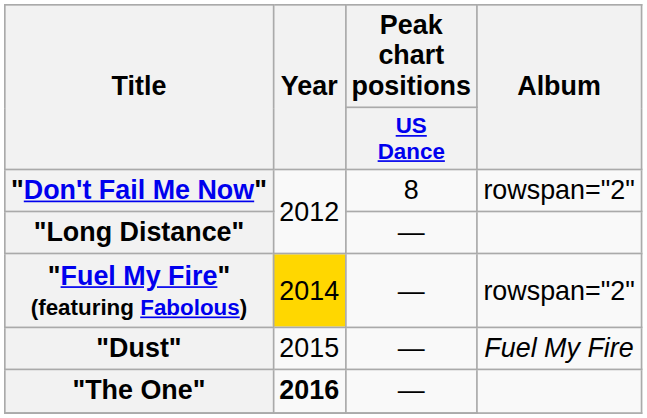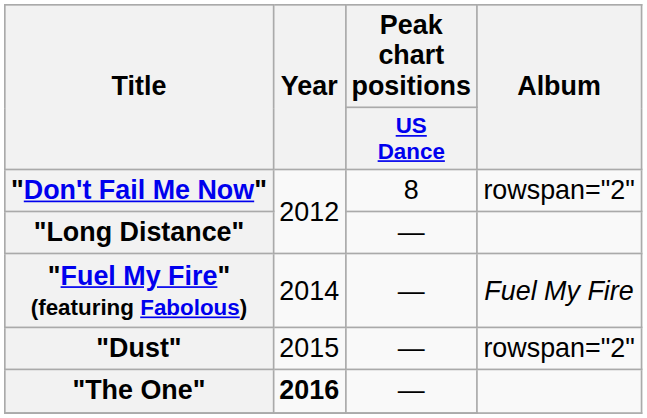(309, 290) gold background -> (309, 290) no background
(559, 290) rowspan="2" -> (559, 290) Fuel My Fire
(559, 348) Fuel My Fire -> (559, 348) rowspan="2"
